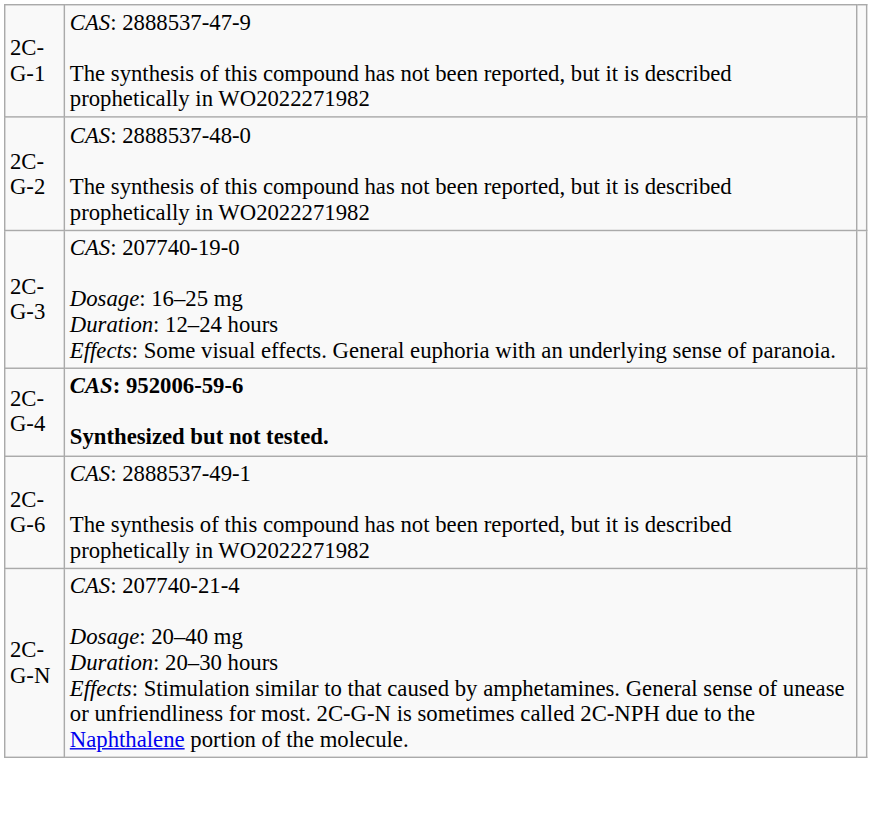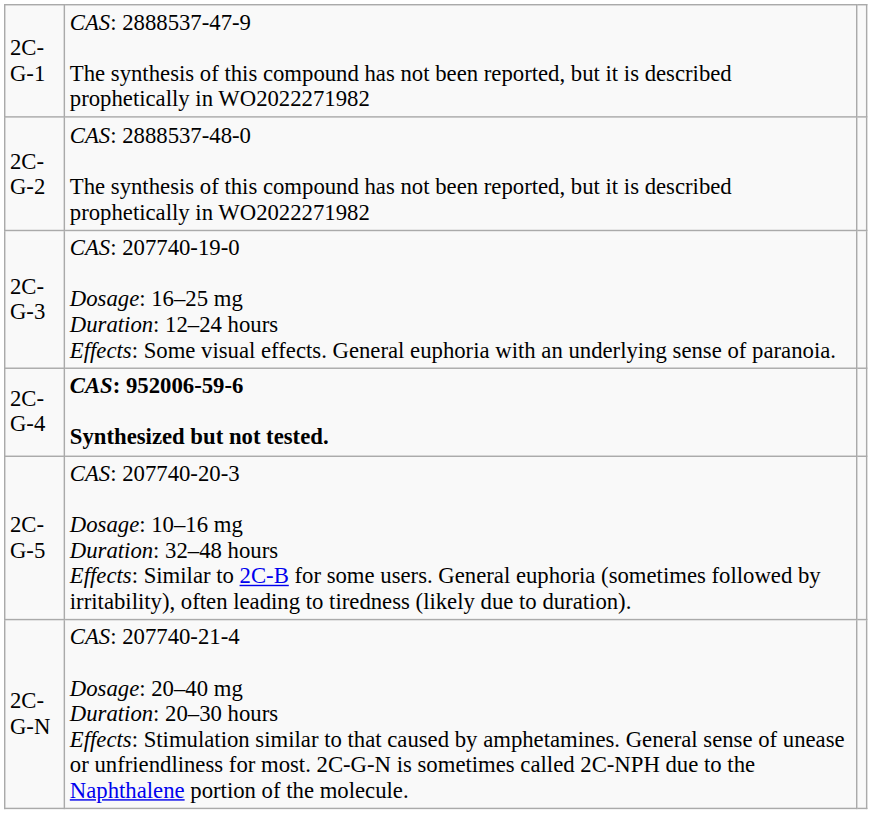+ row: (28, 537)
- row: (28, 511)
